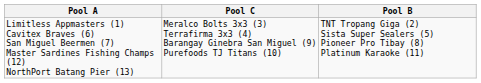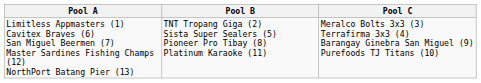columns swapped: (398, 11) <-> (240, 11)
